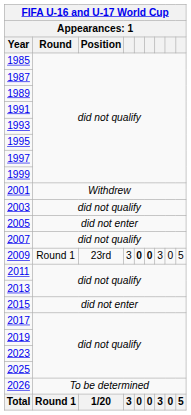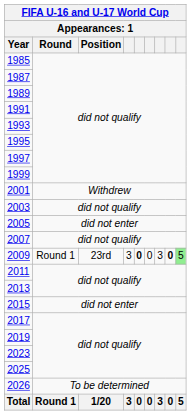(150, 256) bold -> (150, 256) normal
(170, 256) normal -> (170, 256) bold
(181, 256) no background -> (181, 256) lightgreen background
